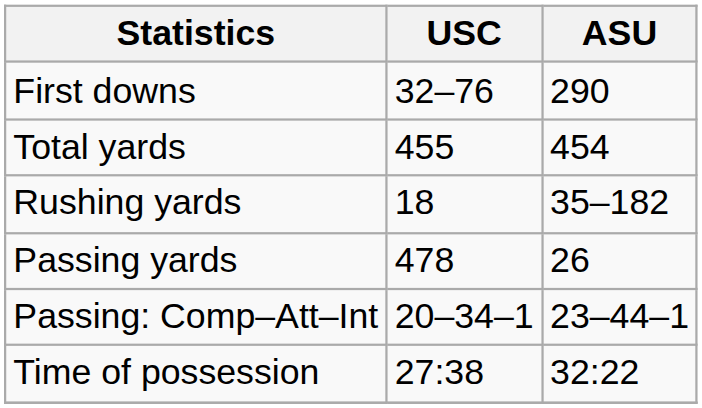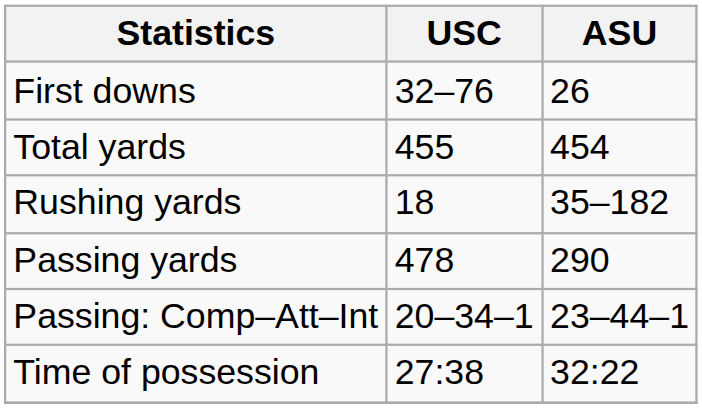(580, 90) 290 -> (570, 90) 26
(570, 259) 26 -> (580, 259) 290
